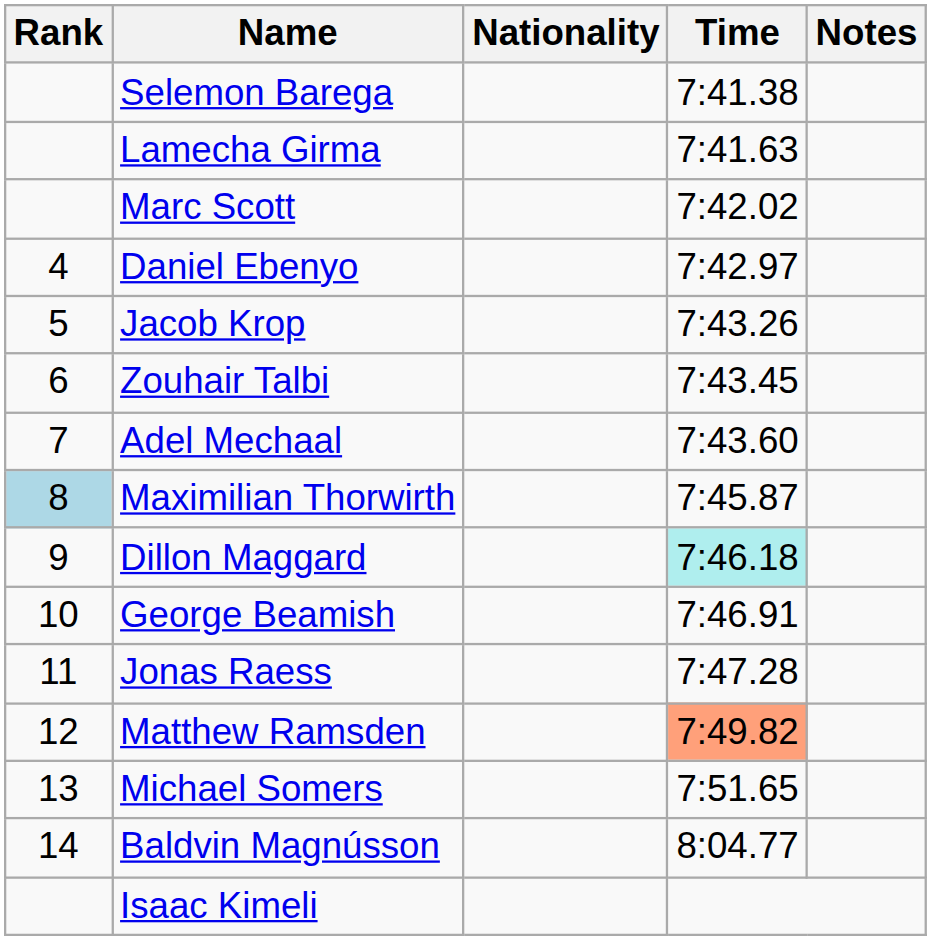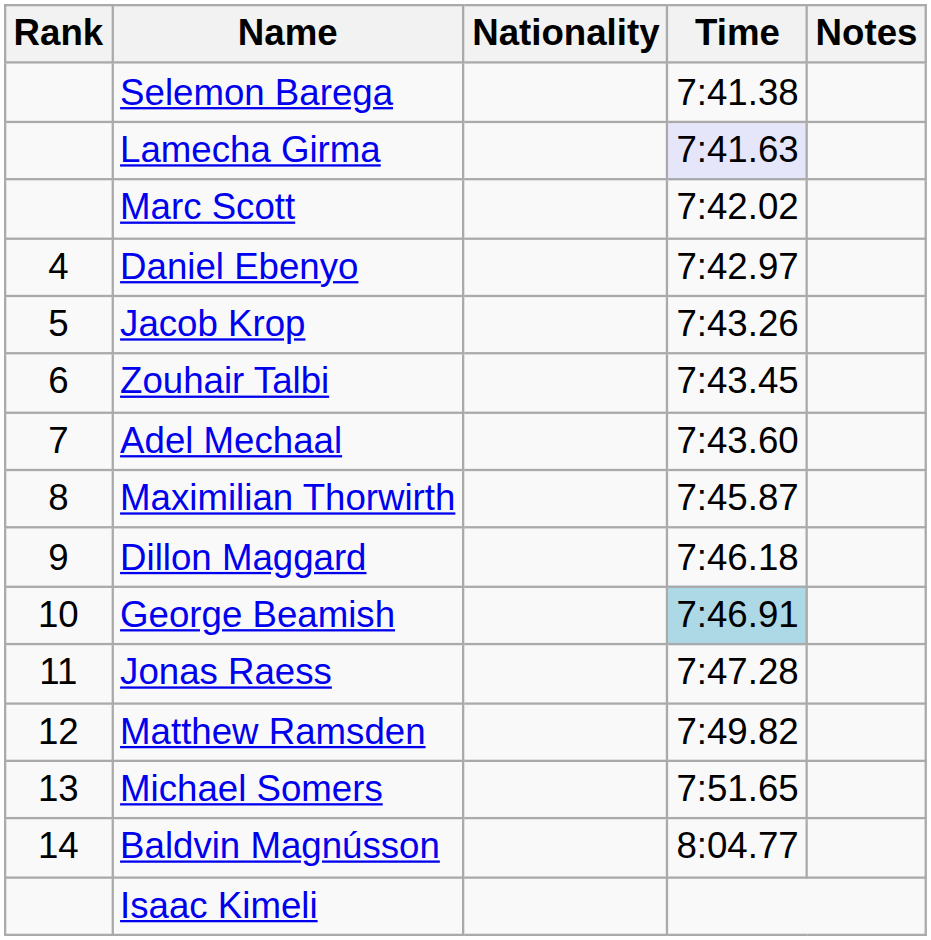(738, 149) no background -> (738, 149) lavender background
(58, 498) lightblue background -> (58, 498) no background
(738, 556) paleturquoise background -> (738, 556) no background
(738, 614) no background -> (738, 614) lightblue background
(738, 730) lightsalmon background -> (738, 730) no background
